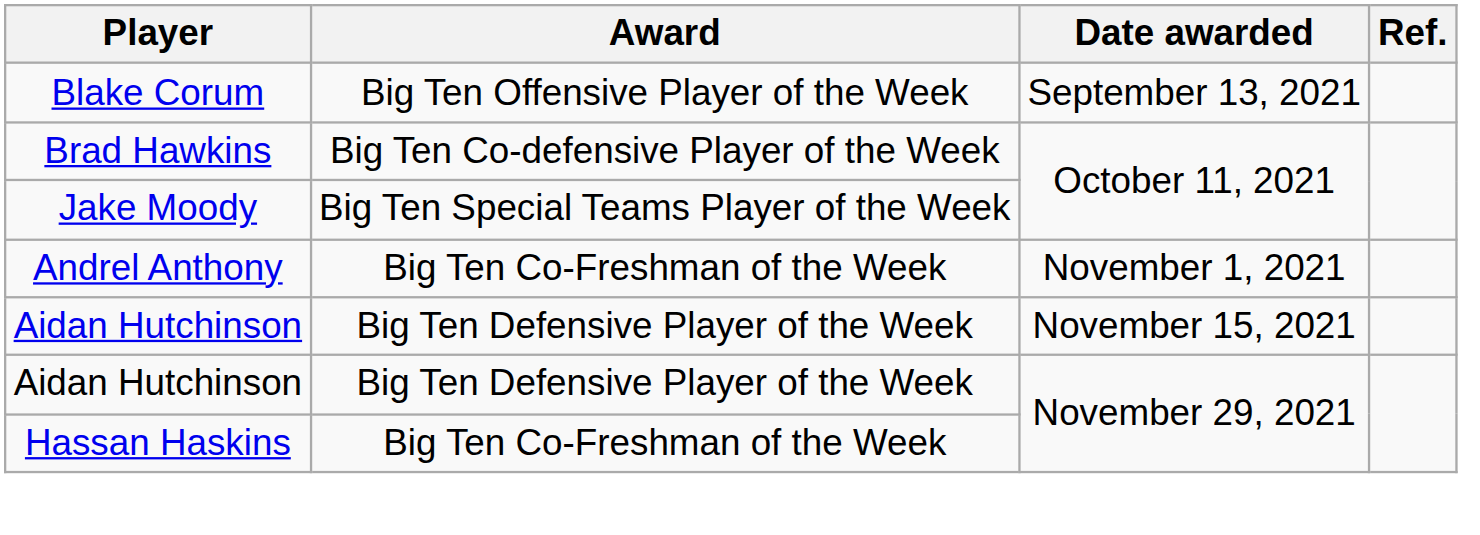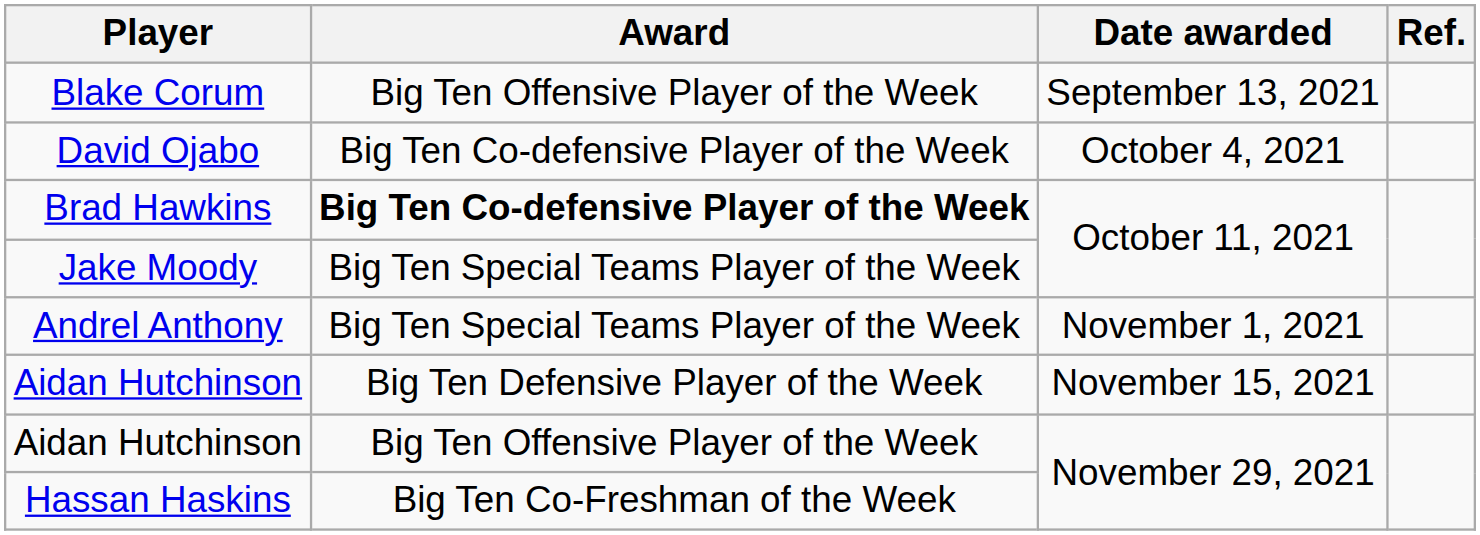+ row: (158, 150)
(665, 150) normal -> (674, 208) bold
(665, 267) Big Ten Co-Freshman of the Week -> (674, 325) Big Ten Special Teams Player of the Week
(665, 383) Big Ten Defensive Player of the Week -> (674, 442) Big Ten Offensive Player of the Week
